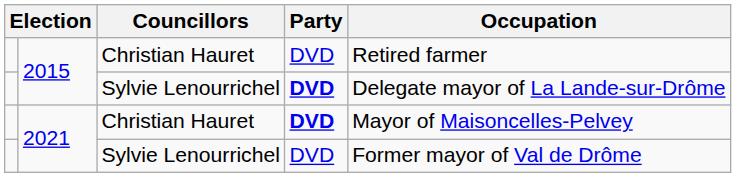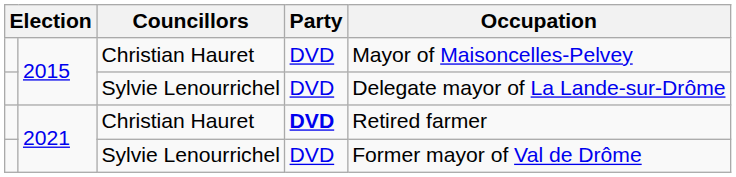(420, 54) Retired farmer -> (492, 54) Mayor of Maisoncelles-Pelvey
(312, 88) bold -> (312, 88) normal
(492, 121) Mayor of Maisoncelles-Pelvey -> (420, 121) Retired farmer
